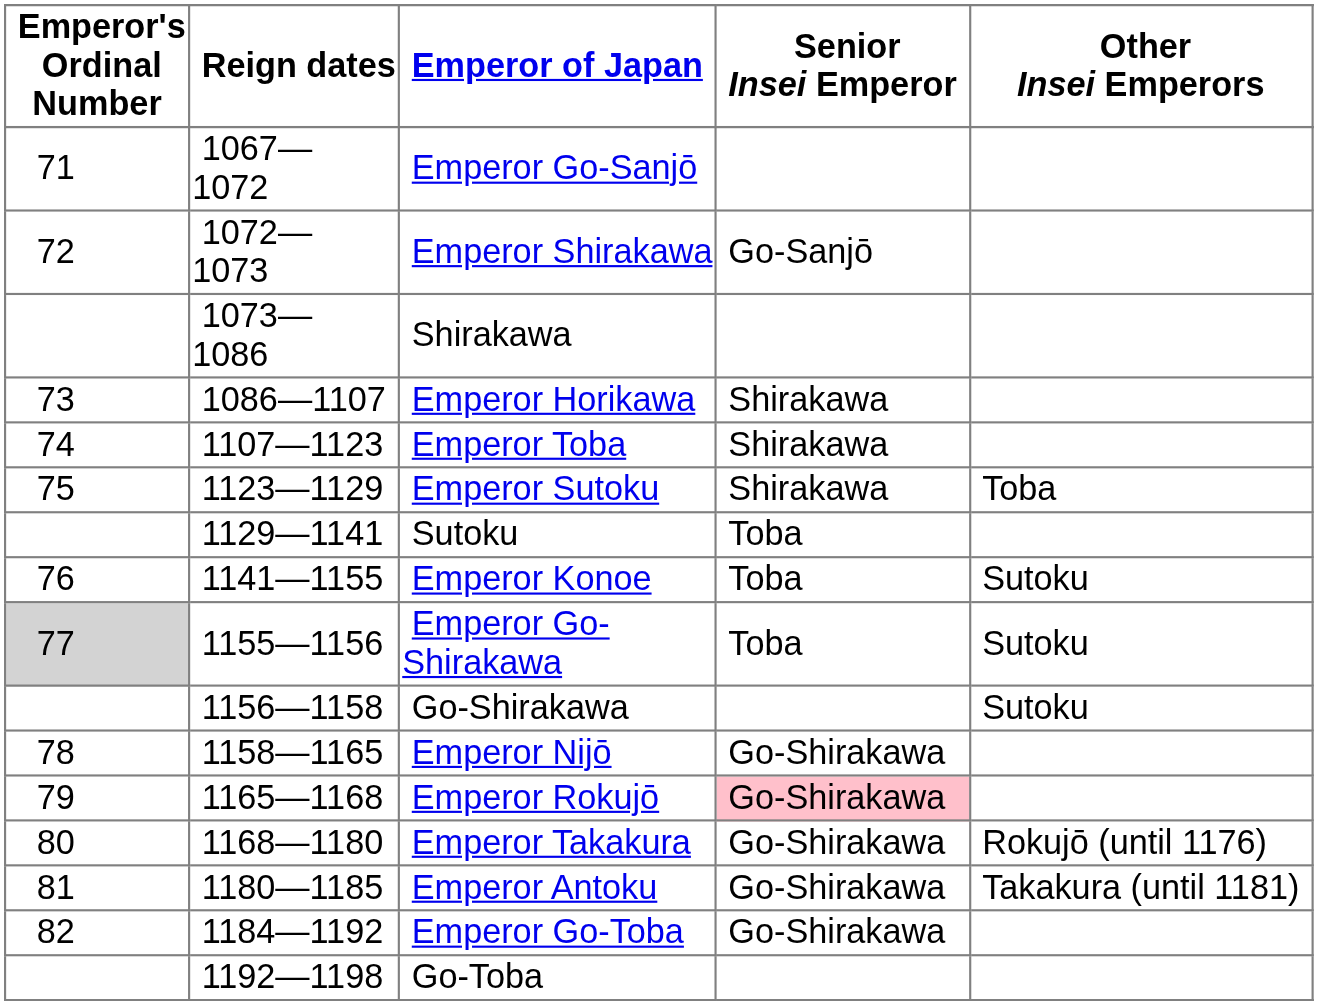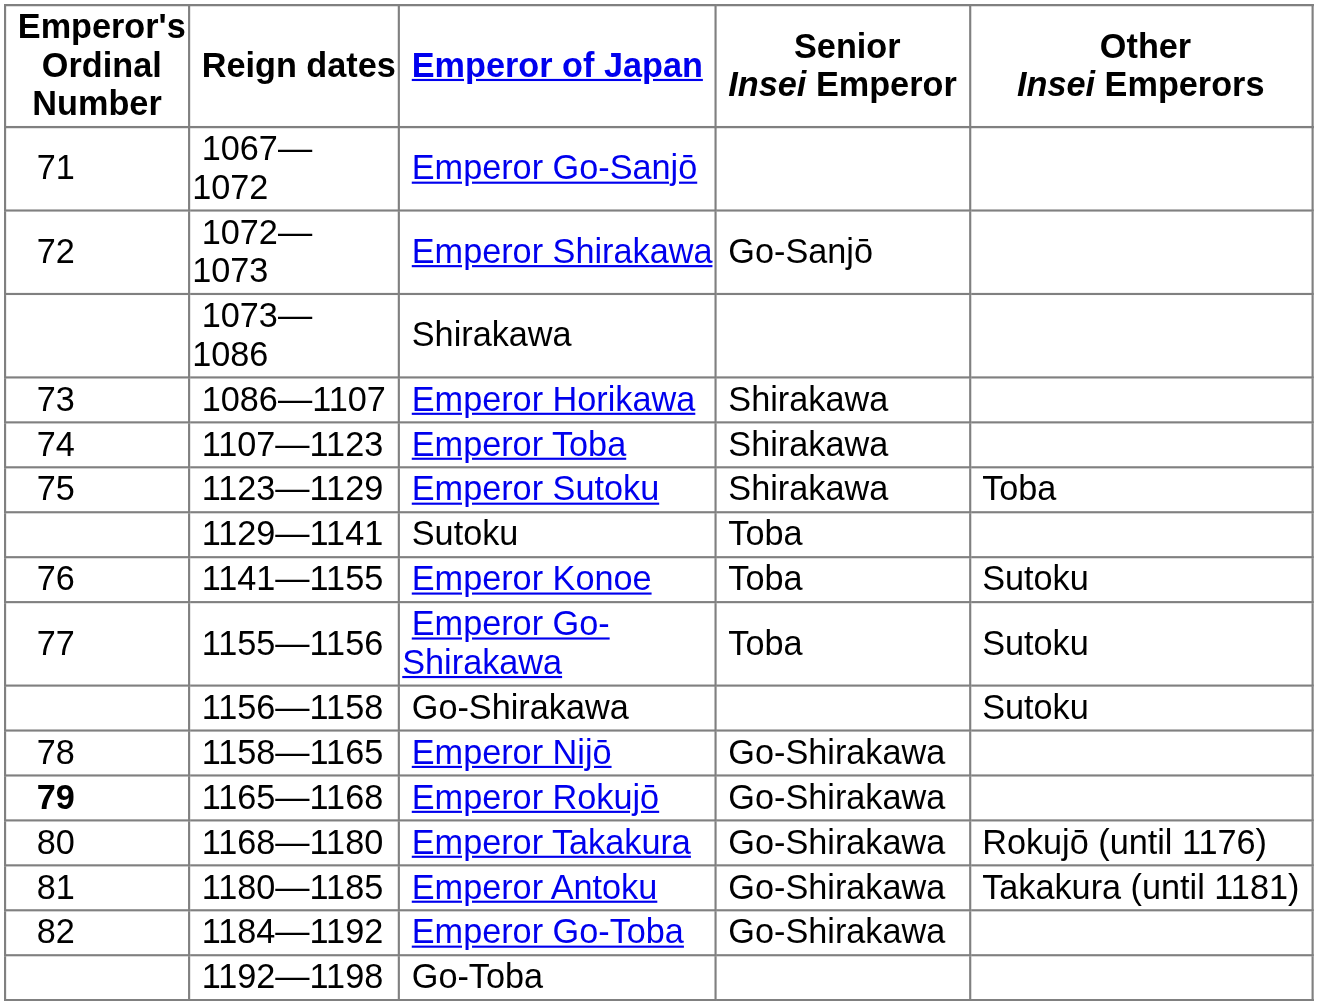(42, 643) lightgrey background -> (42, 643) no background
(42, 797) normal -> (42, 797) bold
(832, 797) pink background -> (832, 797) no background
